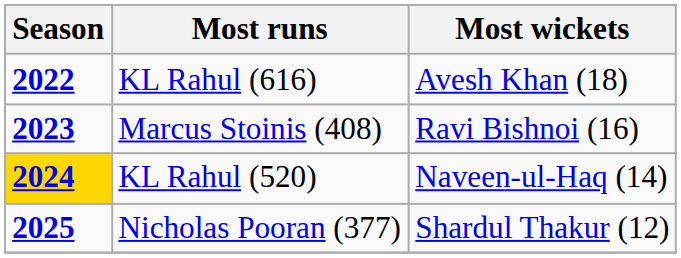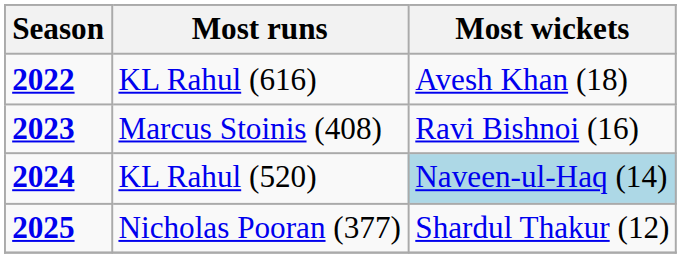(43, 177) gold background -> (43, 177) no background
(541, 177) no background -> (541, 177) lightblue background
